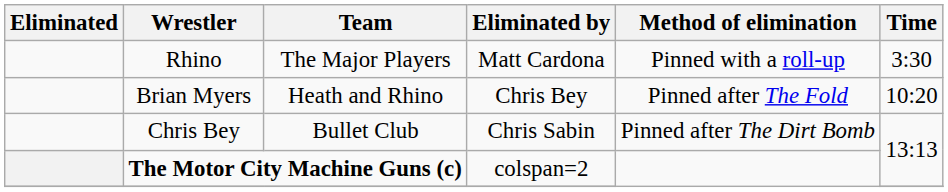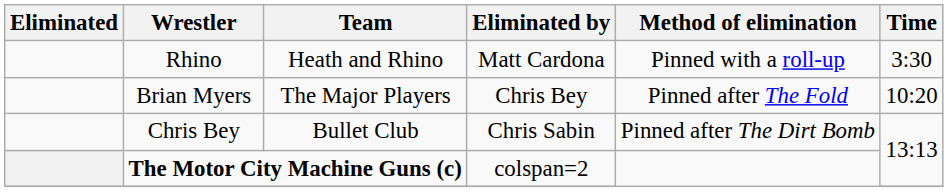(366, 58) The Major Players -> (366, 58) Heath and Rhino
(366, 95) Heath and Rhino -> (366, 95) The Major Players
